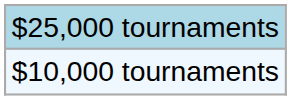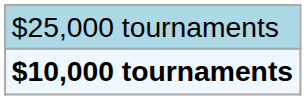(145, 72) normal -> (152, 72) bold
